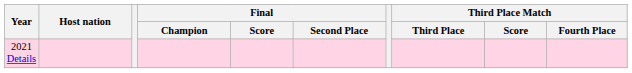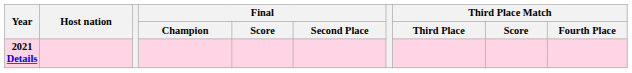(21, 53) normal -> (22, 53) bold
